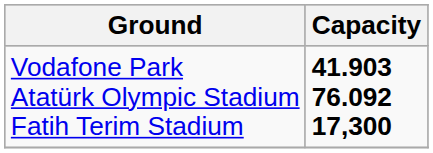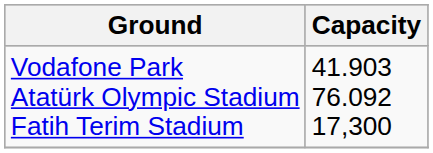(352, 96) bold -> (352, 96) normal
